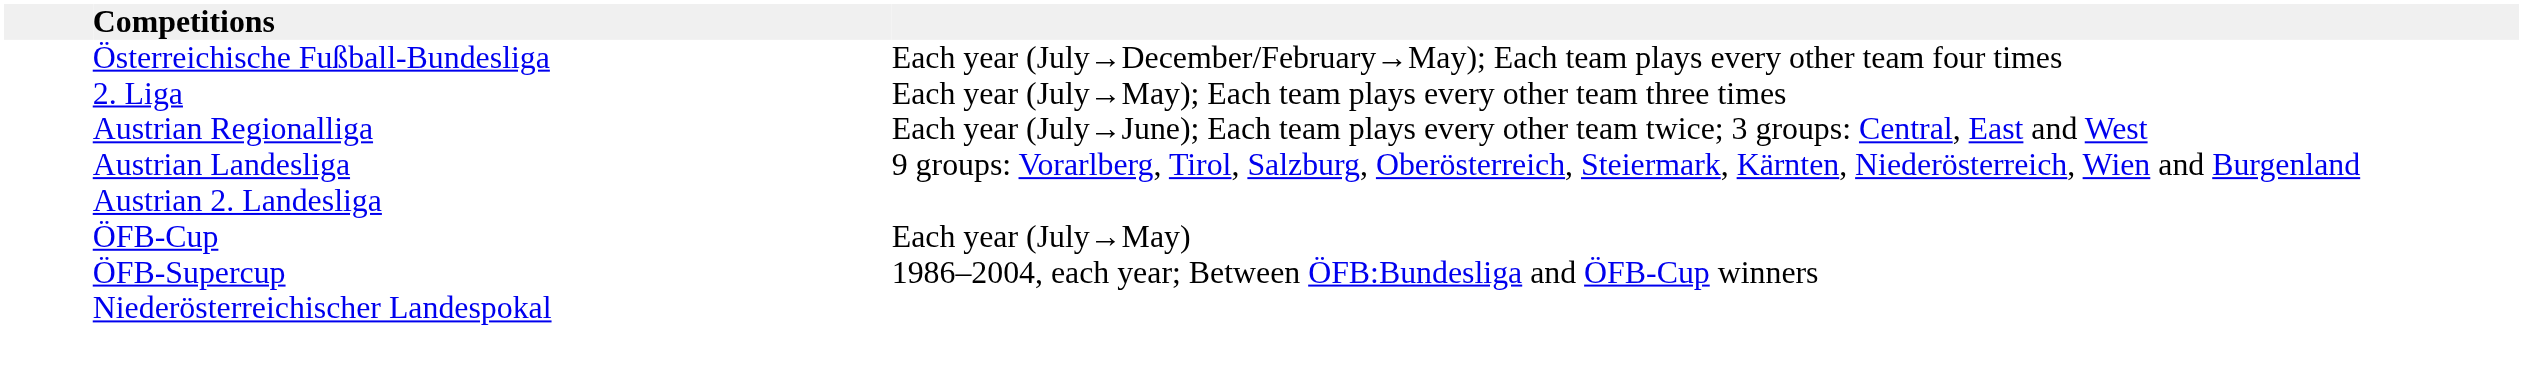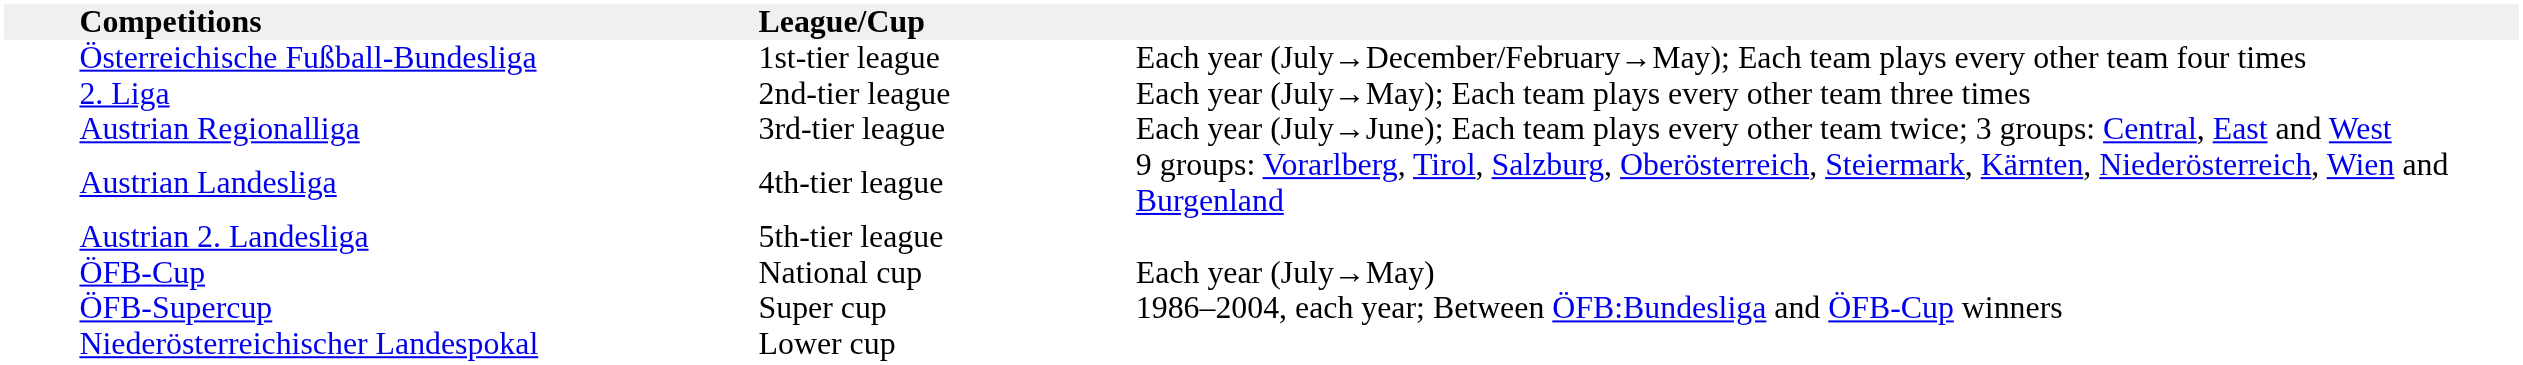+ column: (842, 21)
